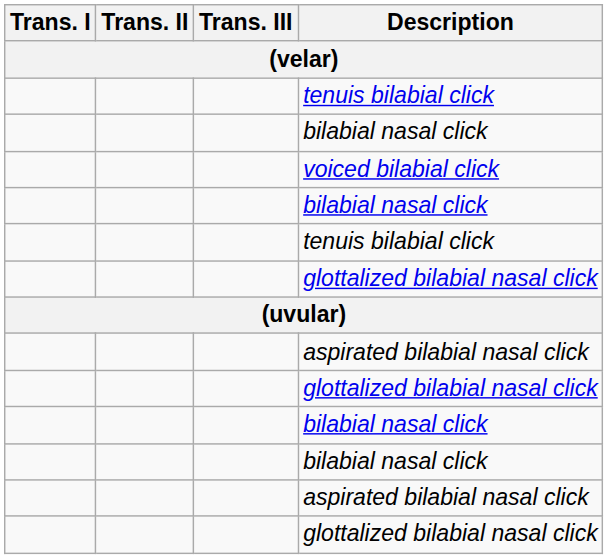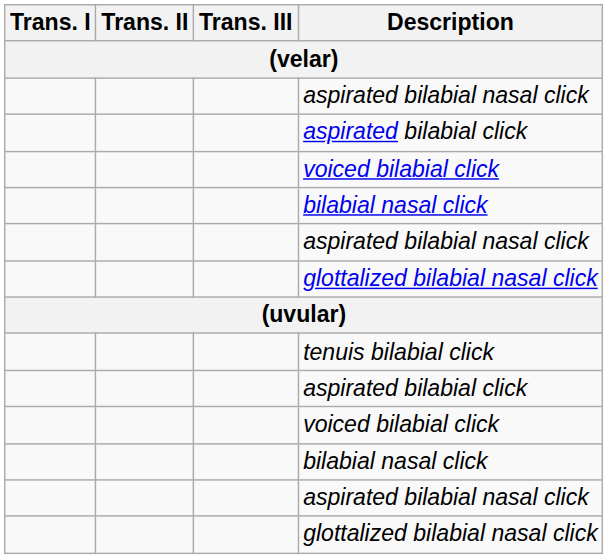(399, 95) tenuis bilabial click -> (446, 95) aspirated bilabial nasal click
(395, 132) bilabial nasal click -> (415, 132) aspirated bilabial click
(399, 242) tenuis bilabial click -> (446, 242) aspirated bilabial nasal click
(446, 351) aspirated bilabial nasal click -> (399, 351) tenuis bilabial click
(450, 388) glottalized bilabial nasal click -> (415, 388) aspirated bilabial click
(395, 424) bilabial nasal click -> (401, 424) voiced bilabial click
